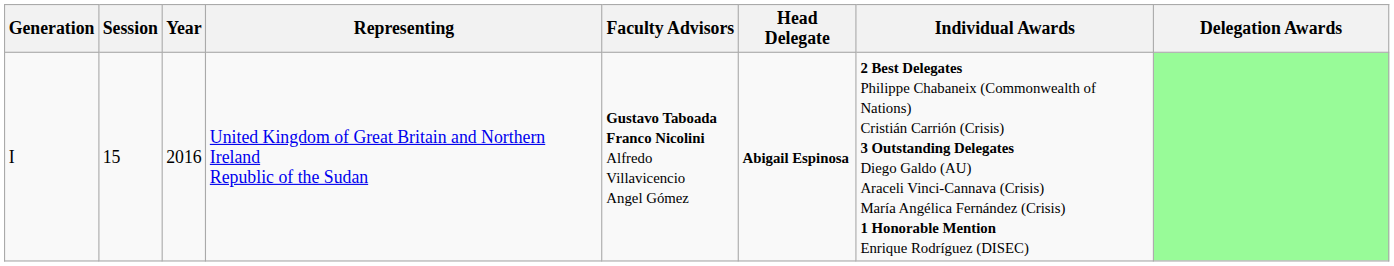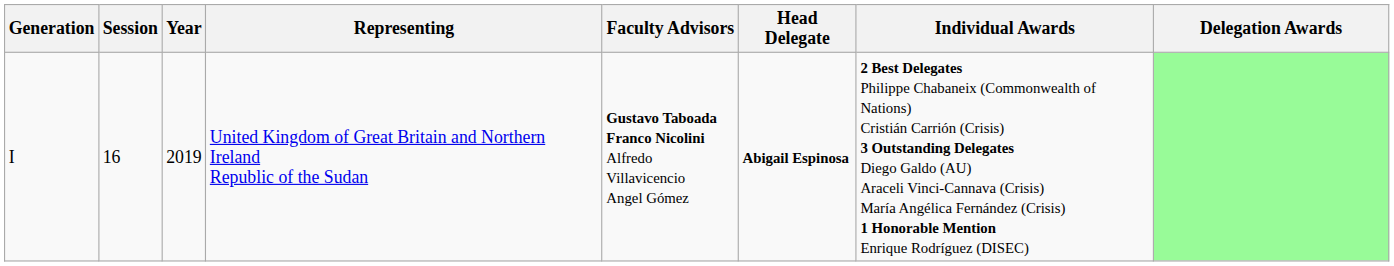(112, 156) 15 -> (112, 156) 16
(184, 156) 2016 -> (184, 156) 2019
